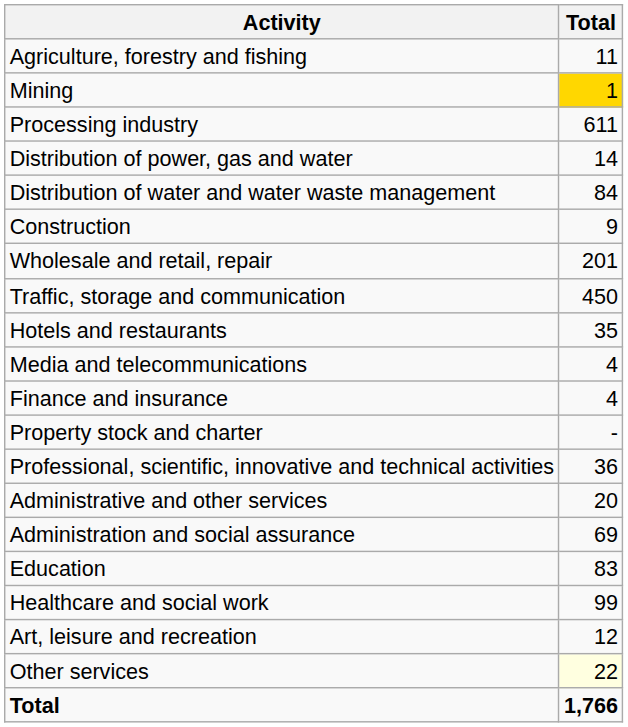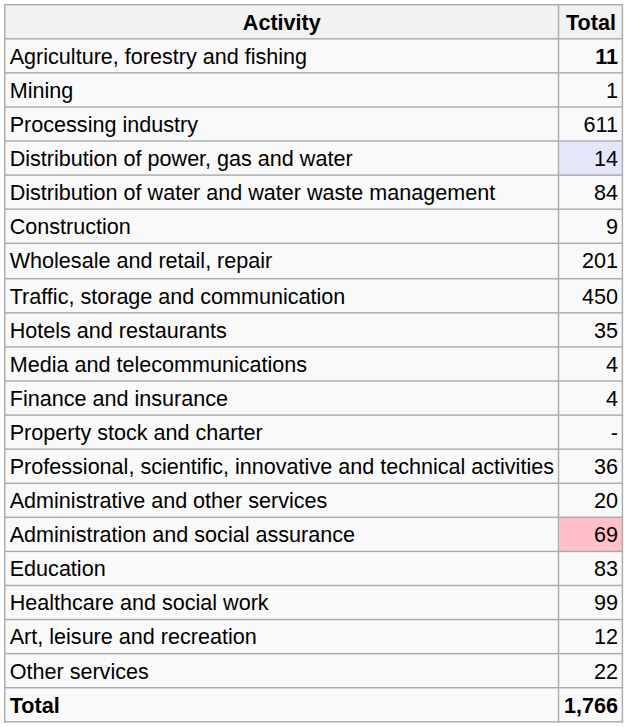(607, 56) normal -> (607, 56) bold
(612, 90) gold background -> (612, 90) no background
(606, 159) no background -> (606, 159) lavender background
(606, 535) no background -> (606, 535) pink background
(606, 671) lightyellow background -> (606, 671) no background
